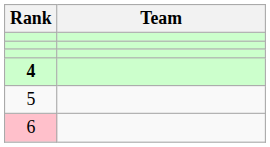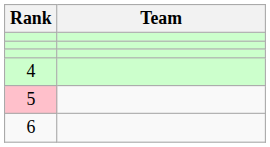(31, 71) bold -> (31, 71) normal
(31, 99) no background -> (31, 99) pink background
(31, 127) pink background -> (31, 127) no background
